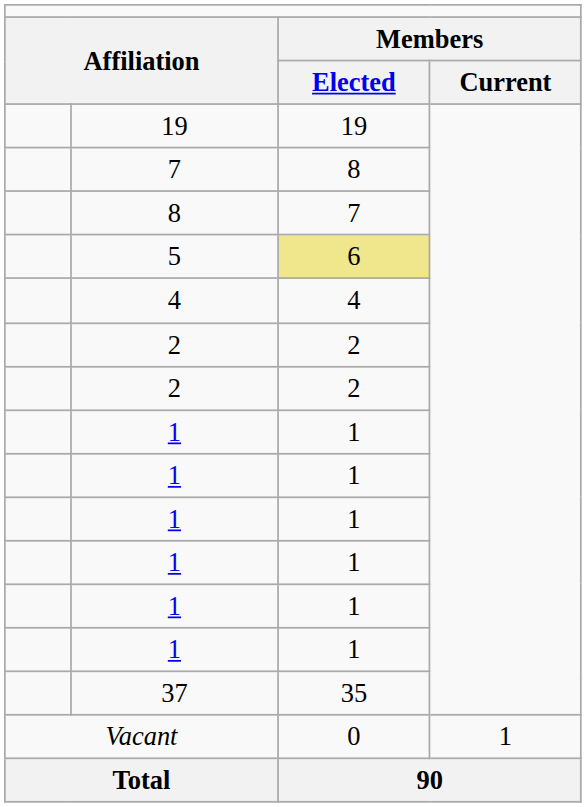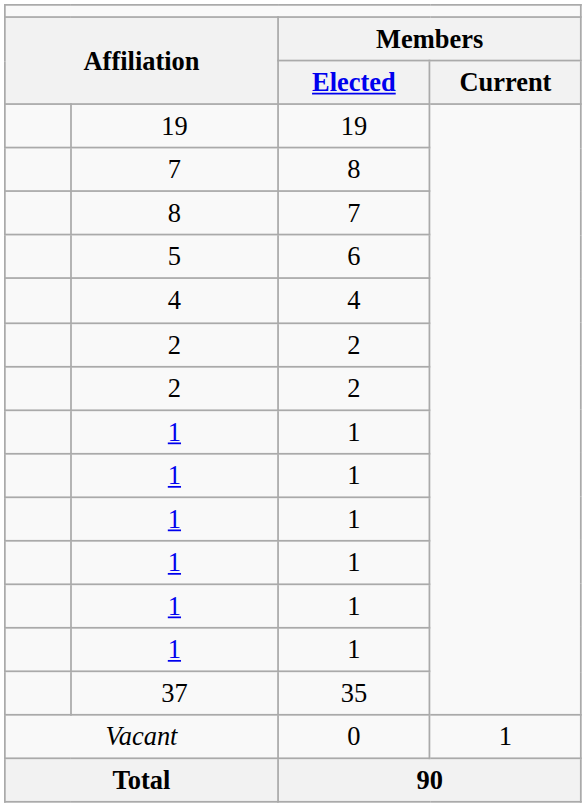(354, 256) khaki background -> (354, 256) no background
